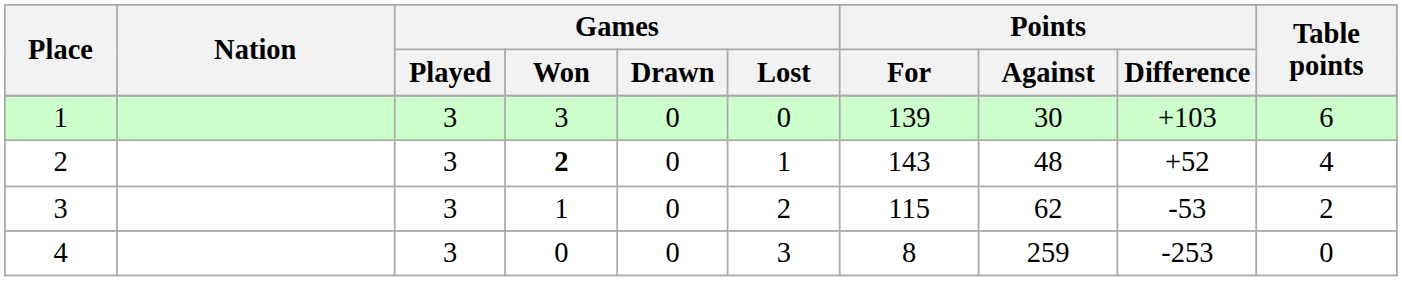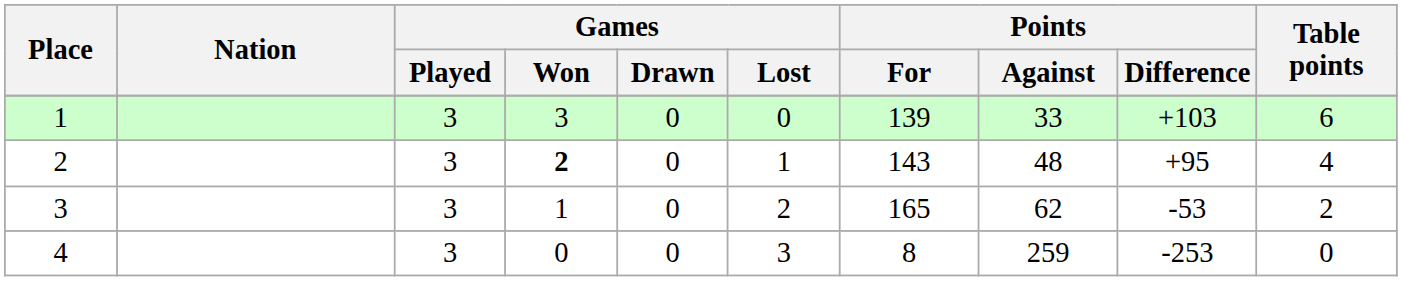(1048, 117) 30 -> (1048, 117) 33
(1187, 162) +52 -> (1187, 162) +95
(909, 207) 115 -> (909, 207) 165
